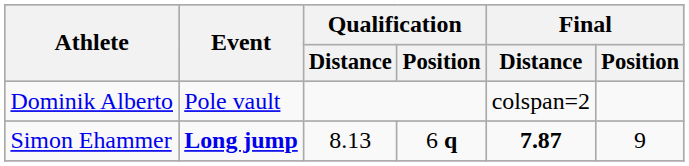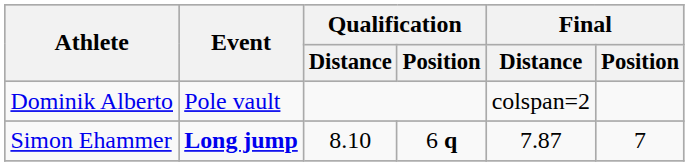(350, 140) 8.13 -> (350, 140) 8.10
(541, 140) bold -> (541, 140) normal
(640, 140) 9 -> (640, 140) 7
